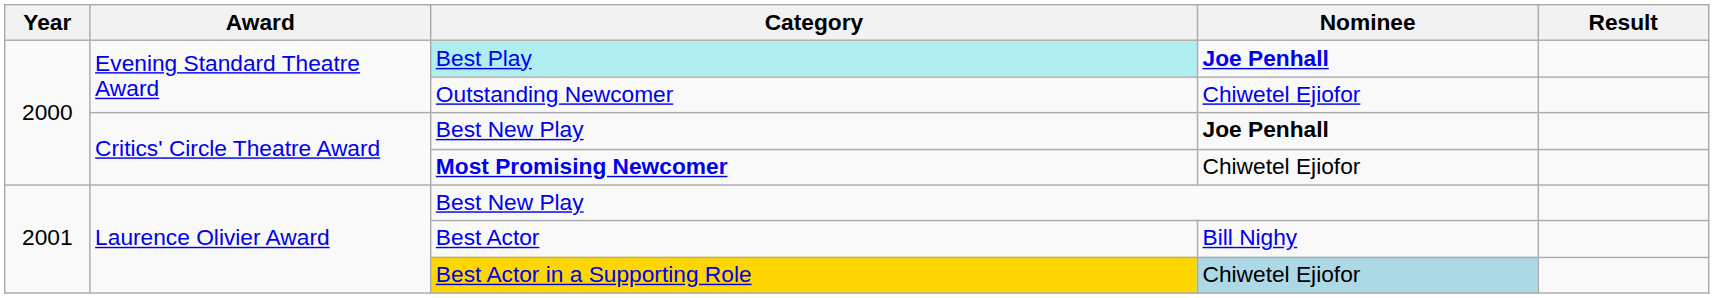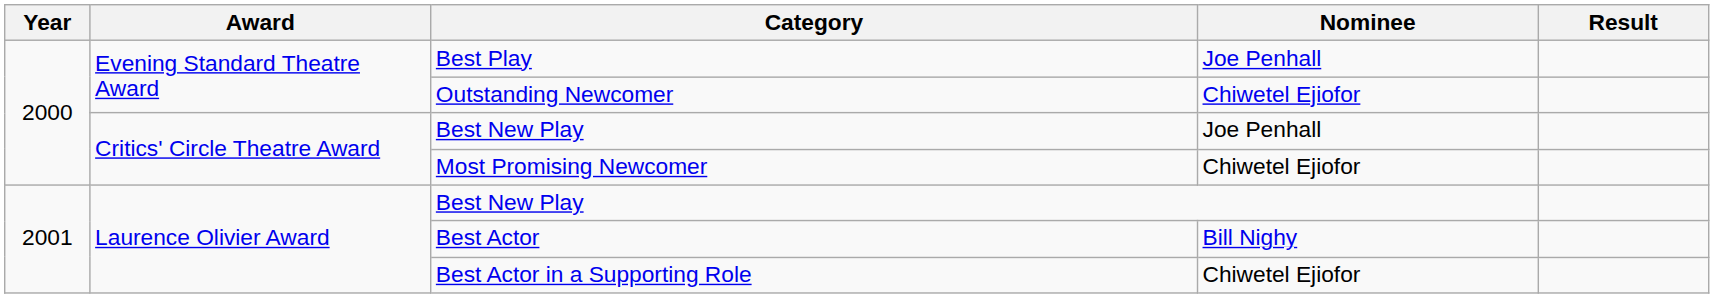(484, 58) paleturquoise background -> (484, 58) no background
(1266, 58) bold -> (1262, 58) normal
(1266, 130) bold -> (1262, 130) normal
(582, 166) bold -> (572, 166) normal
(594, 274) gold background -> (594, 274) no background
(1281, 274) lightblue background -> (1281, 274) no background
